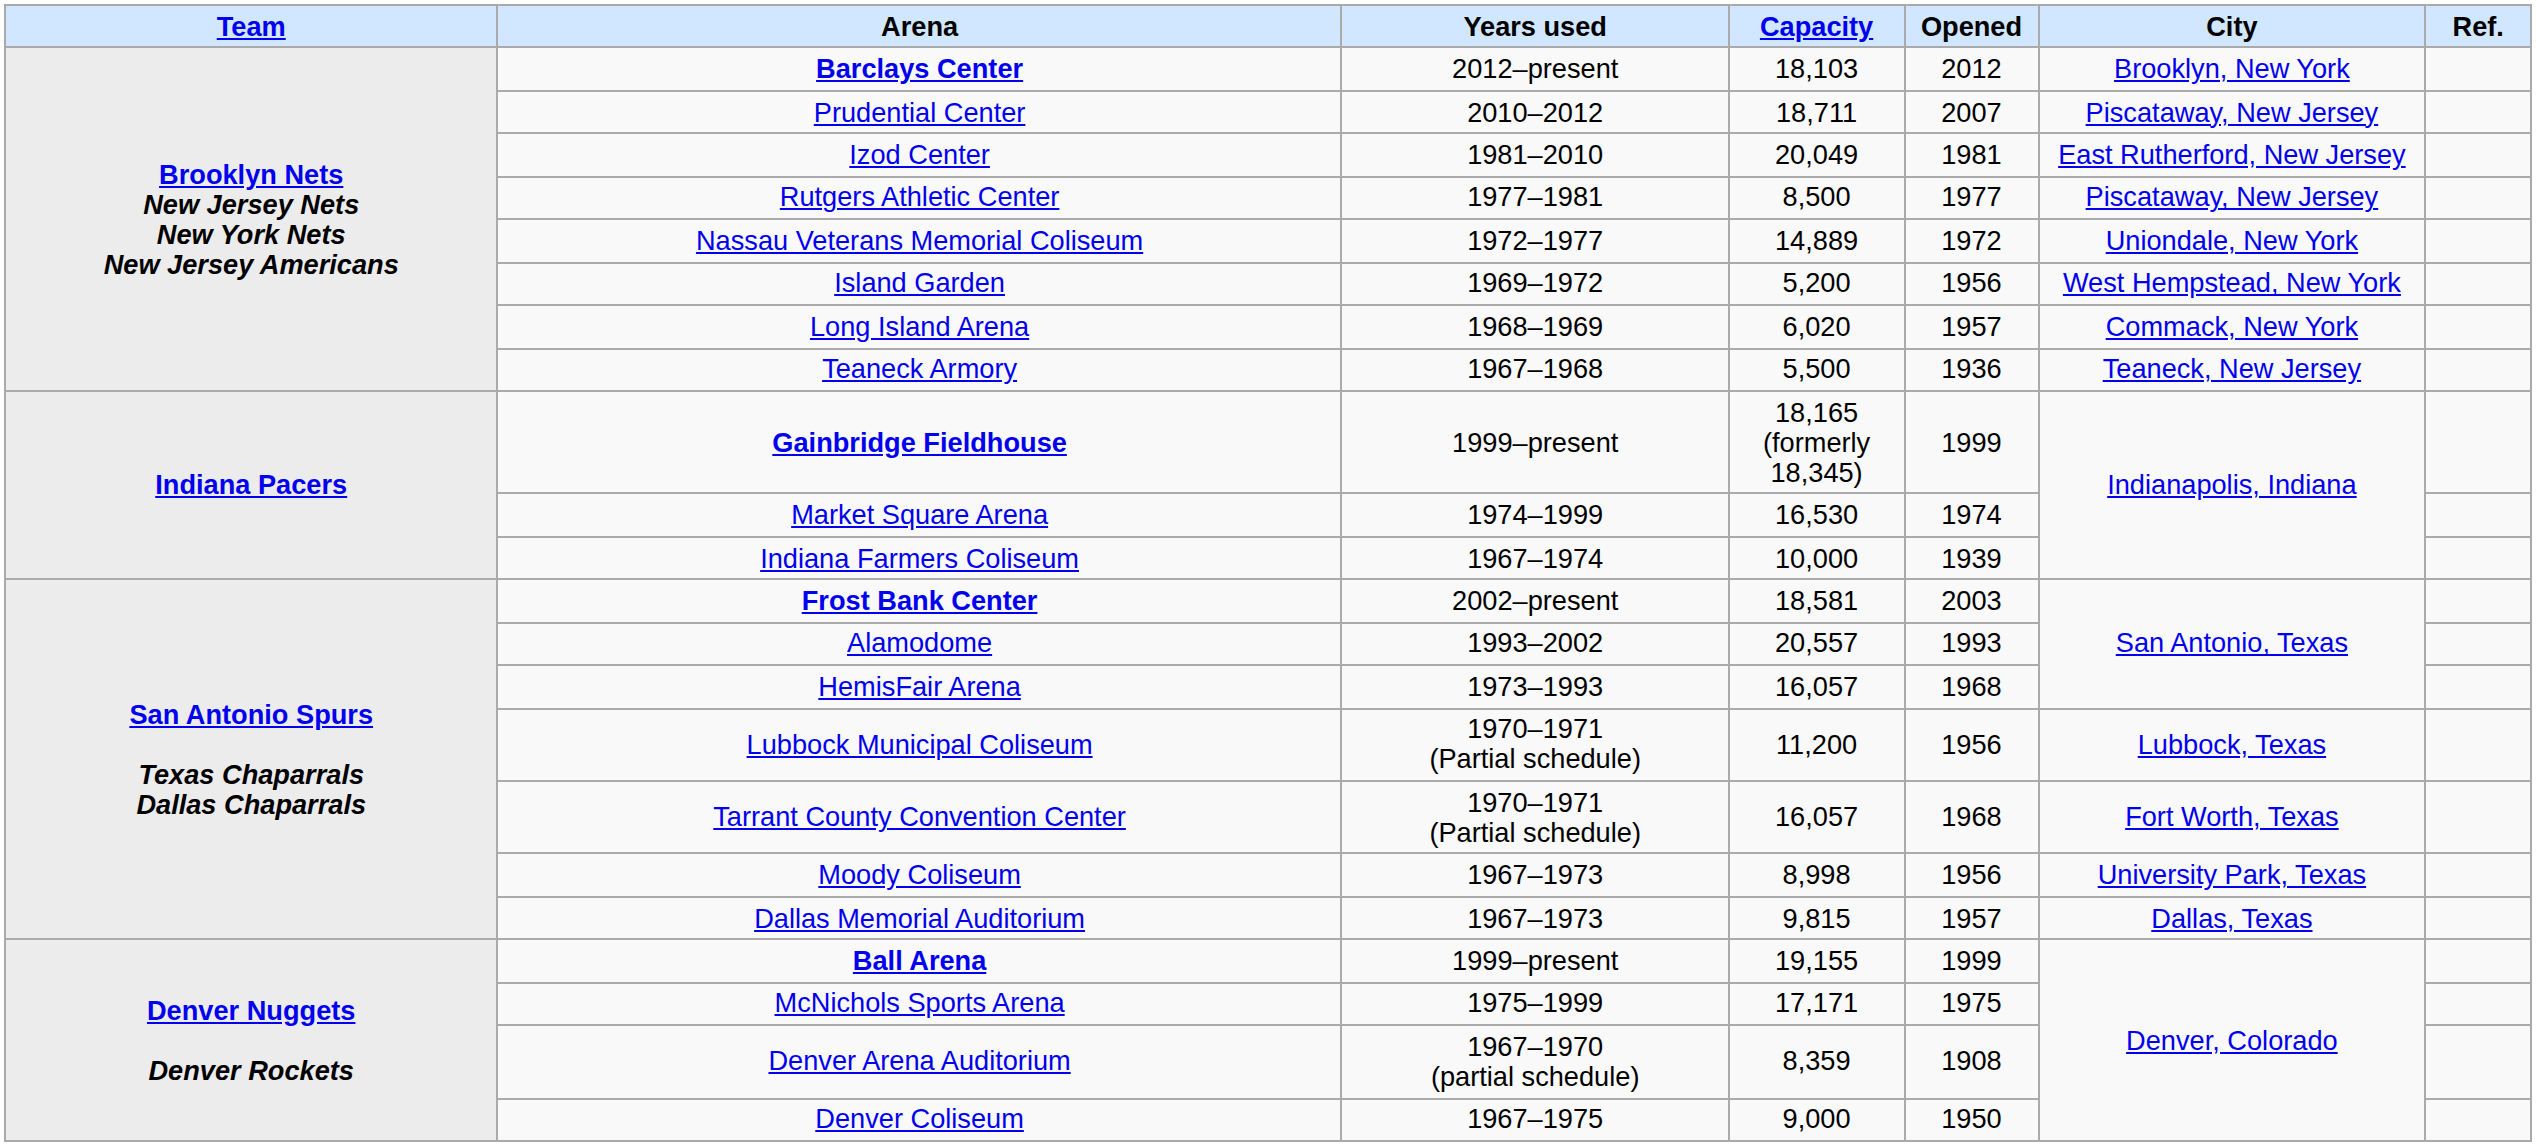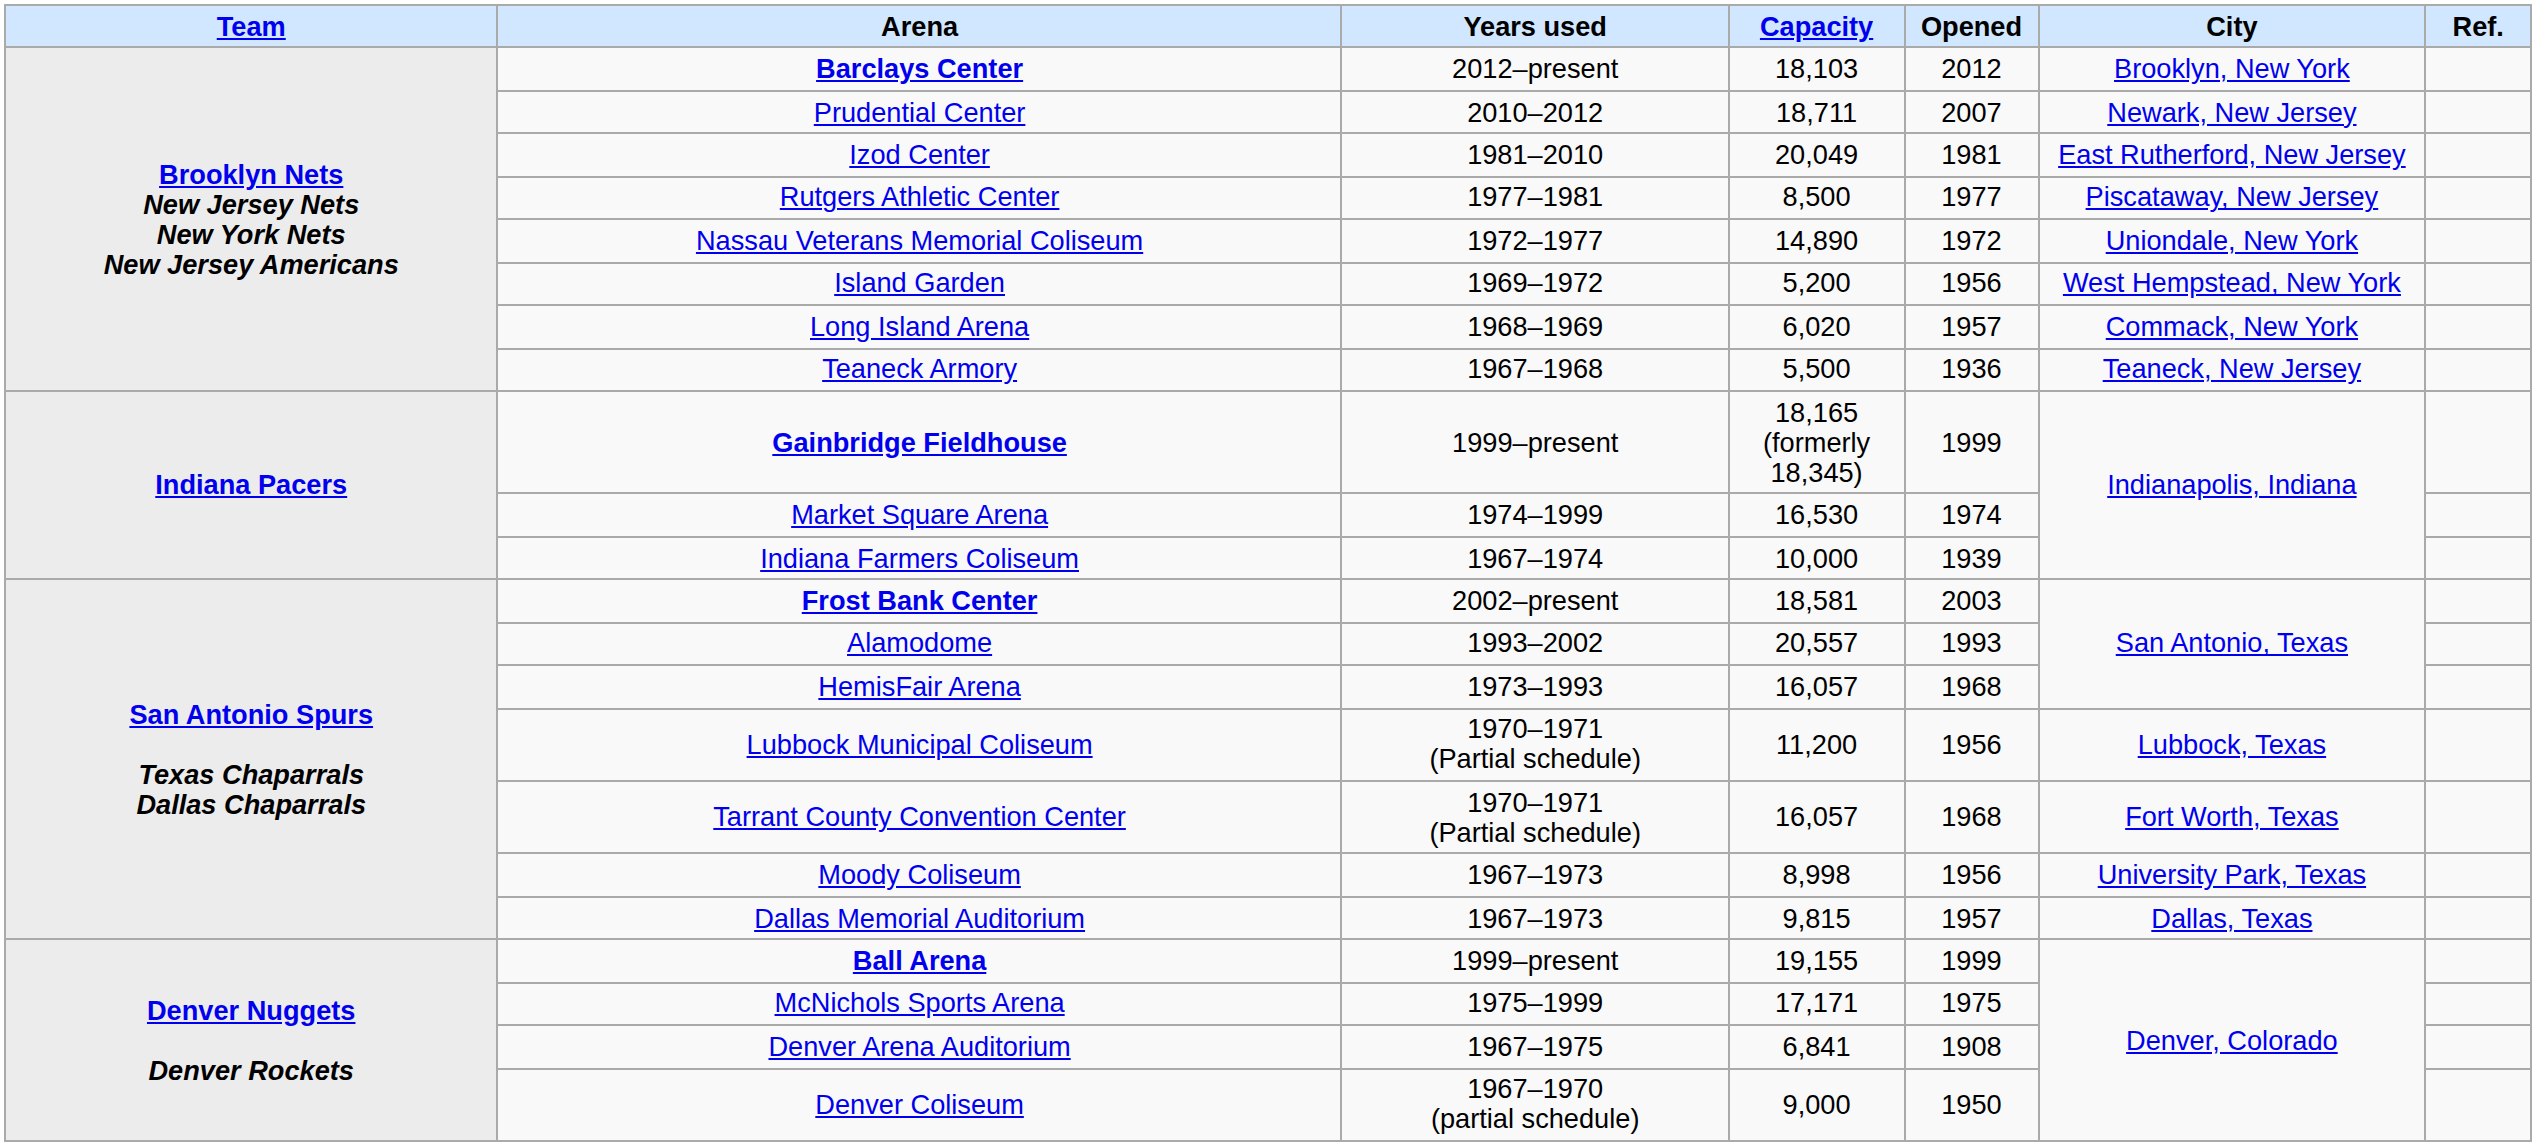(2232, 112) Piscataway, New Jersey -> (2232, 112) Newark, New Jersey
(1817, 240) 14,889 -> (1817, 240) 14,890
(1535, 1061) 1967–1970 (partial schedule) -> (1535, 1046) 1967–1975
(1817, 1061) 8,359 -> (1817, 1046) 6,841
(1535, 1119) 1967–1975 -> (1535, 1104) 1967–1970 (partial schedule)
